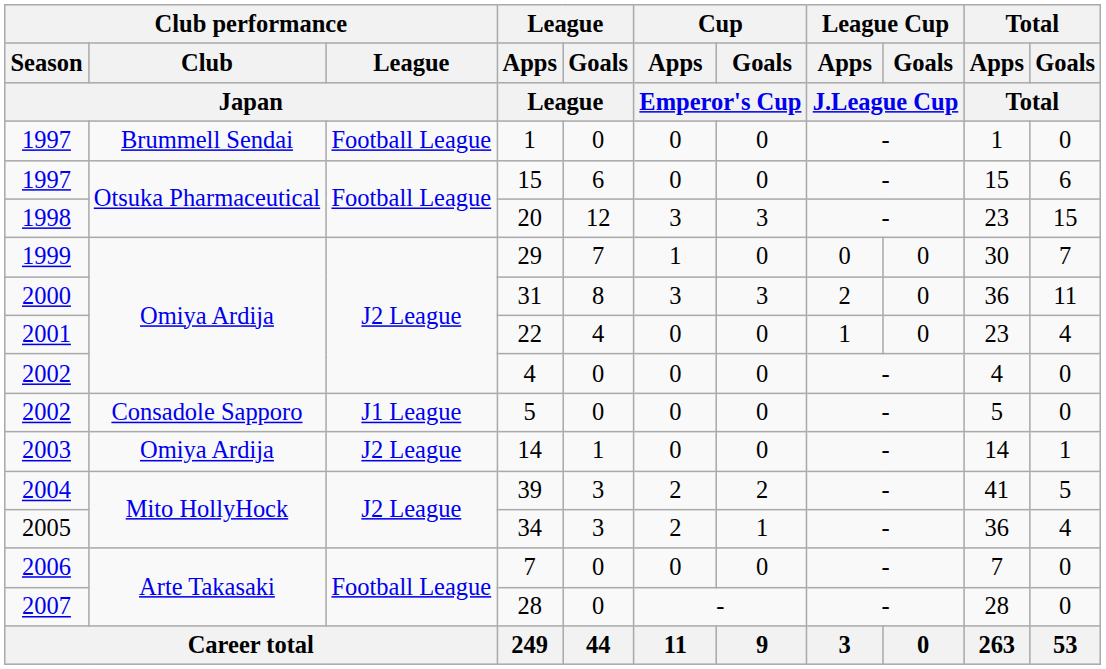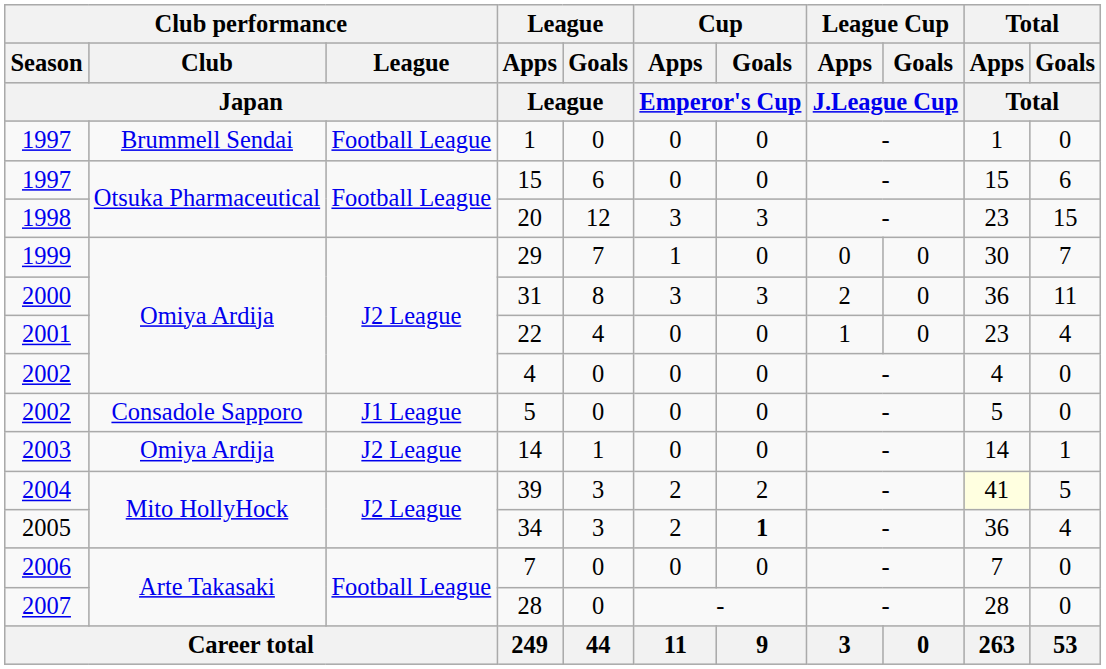(997, 489) no background -> (997, 489) lightyellow background
(762, 528) normal -> (762, 528) bold
